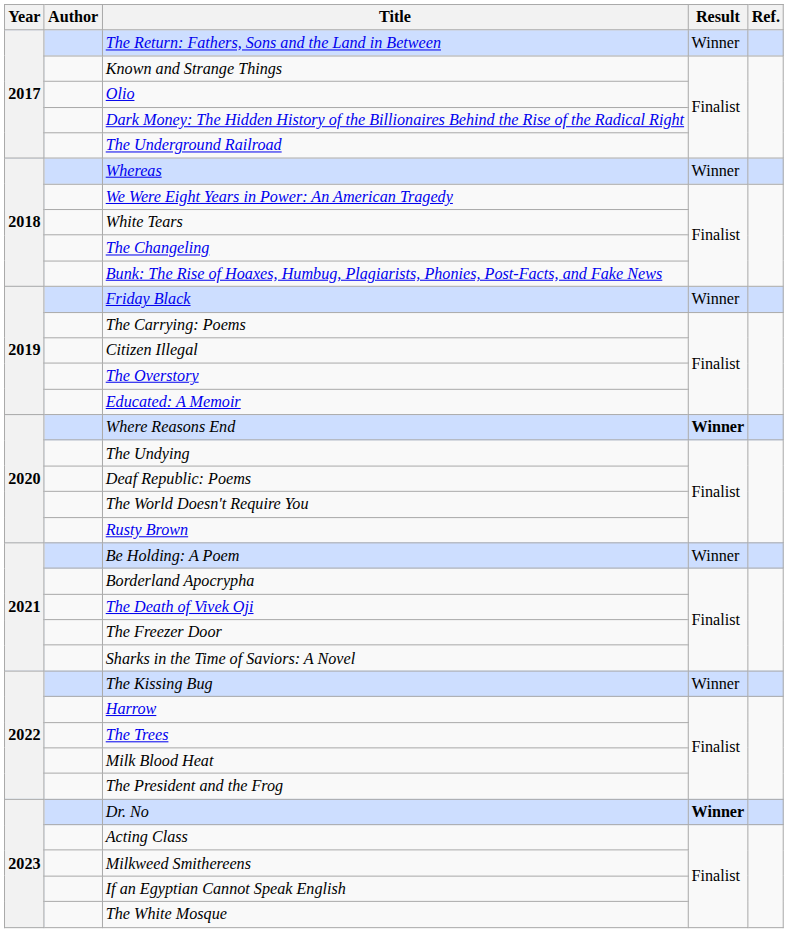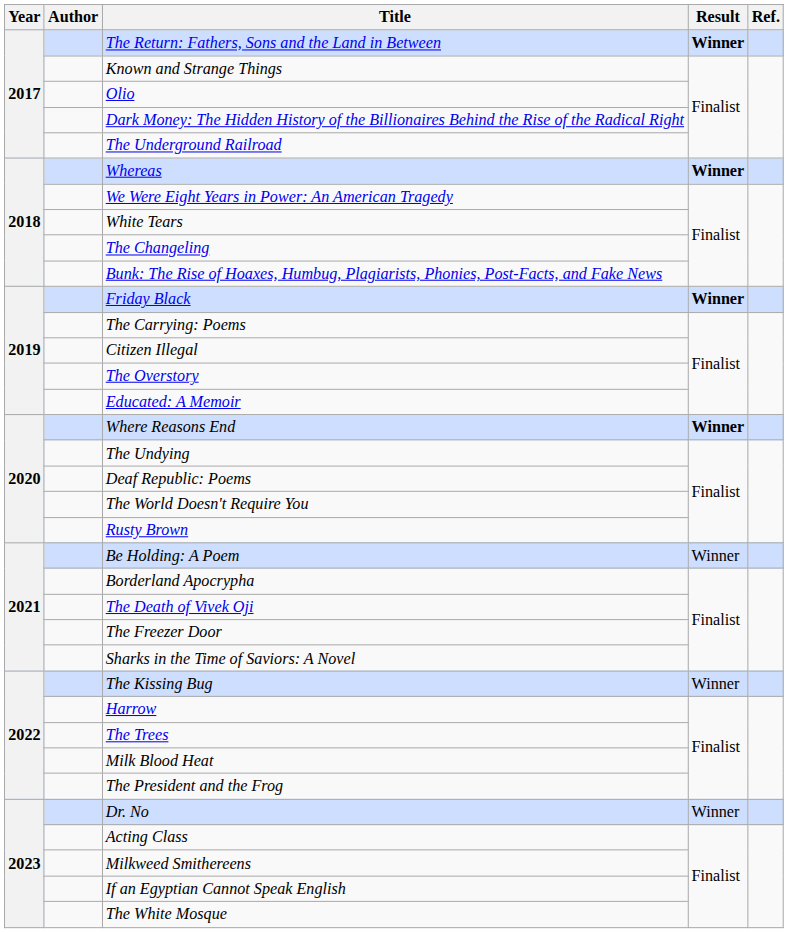(715, 42) normal -> (718, 42) bold
(715, 171) normal -> (718, 171) bold
(715, 299) normal -> (718, 299) bold
(718, 811) bold -> (715, 811) normal
